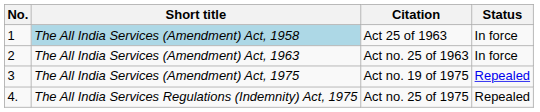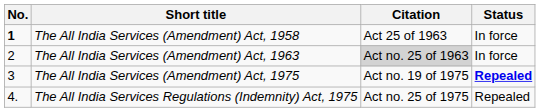(11, 35) normal -> (11, 35) bold
(167, 35) lightblue background -> (167, 35) no background
(416, 55) no background -> (416, 55) lightgrey background
(502, 76) normal -> (503, 76) bold
